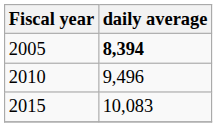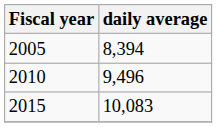(123, 48) bold -> (123, 48) normal
